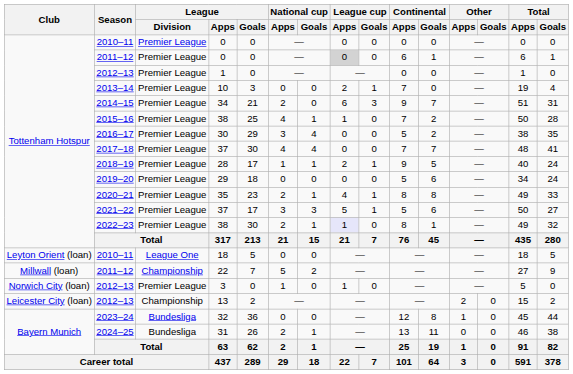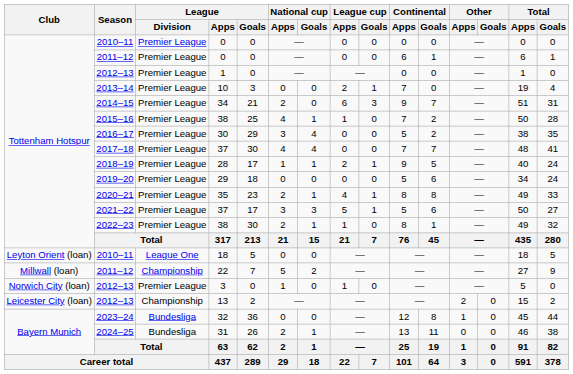(344, 57) lightgrey background -> (344, 57) no background
(344, 225) lavender background -> (344, 225) no background
